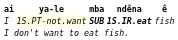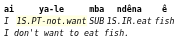(97, 21) bold -> (97, 21) normal
(129, 21) bold -> (129, 21) normal
